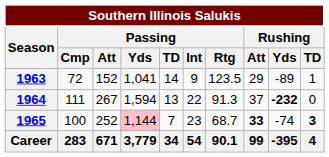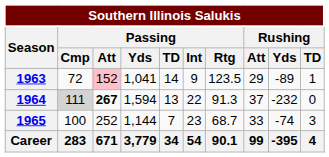(107, 78) no background -> (107, 78) pink background
(75, 99) no background -> (75, 99) lightgrey background
(107, 99) normal -> (107, 99) bold
(285, 99) bold -> (285, 99) normal
(140, 120) pink background -> (140, 120) no background
(256, 120) bold -> (256, 120) normal
(312, 120) bold -> (312, 120) normal
